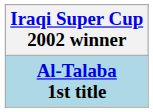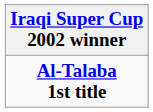(77, 81) lightblue background -> (77, 81) no background
